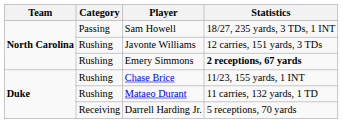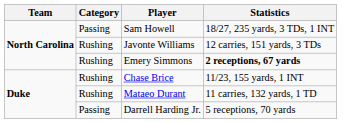(99, 110) Receiving -> (94, 110) Passing
